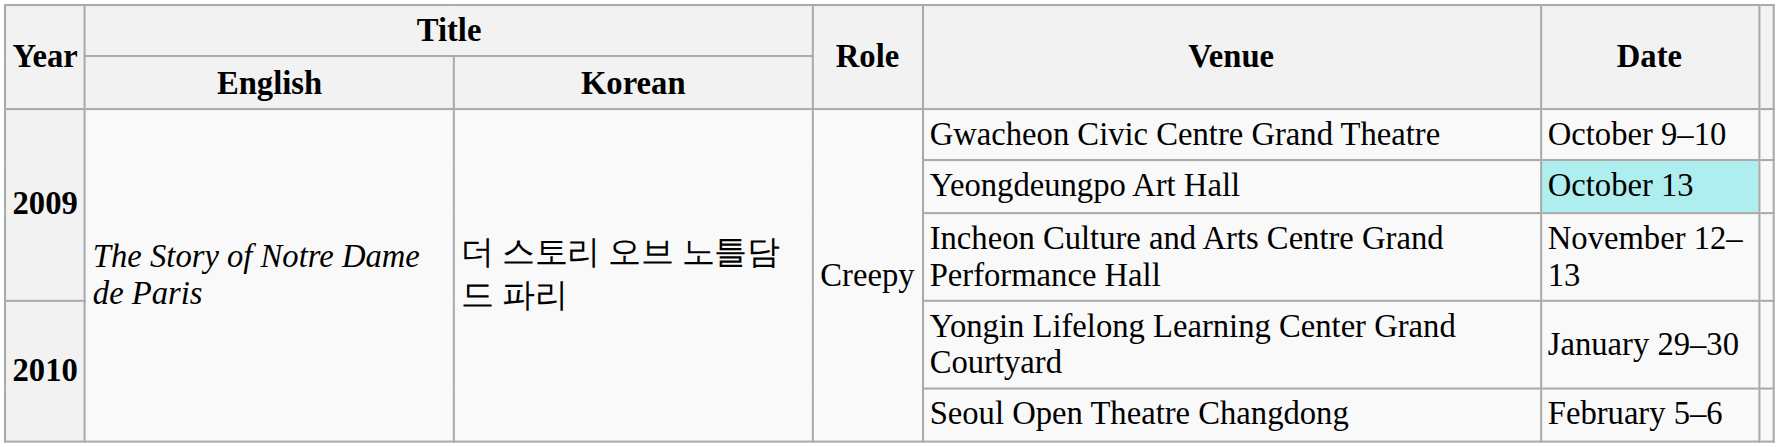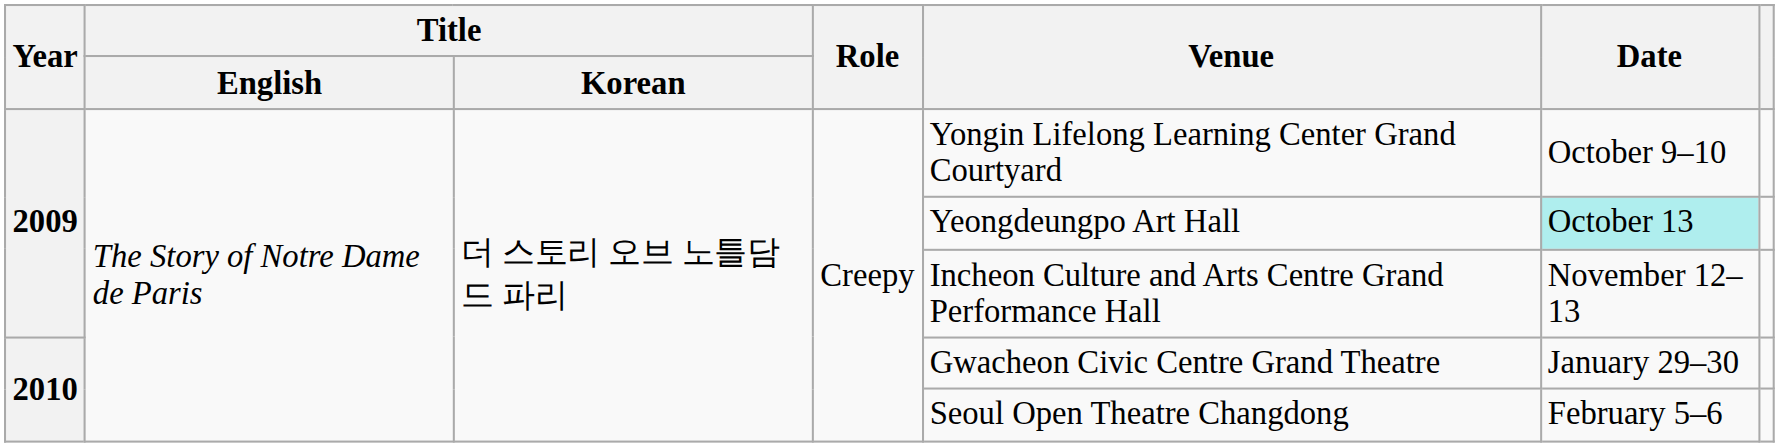(1185, 133) Gwacheon Civic Centre Grand Theatre -> (1193, 152) Yongin Lifelong Learning Center Grand Courtyard
(1193, 344) Yongin Lifelong Learning Center Grand Courtyard -> (1185, 362) Gwacheon Civic Centre Grand Theatre
